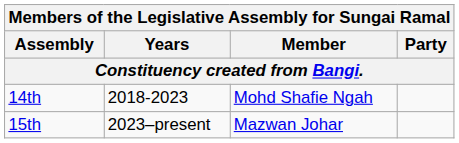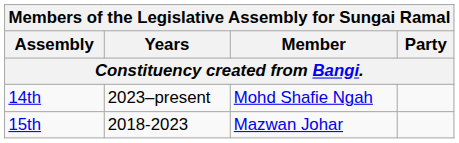(148, 97) 2018-2023 -> (159, 97) 2023–present
(159, 124) 2023–present -> (148, 124) 2018-2023
